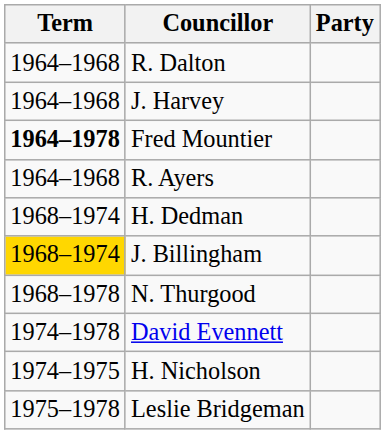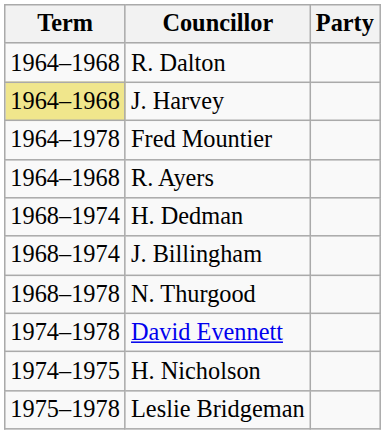(65, 100) no background -> (65, 100) khaki background
(65, 139) bold -> (65, 139) normal
(65, 255) gold background -> (65, 255) no background
